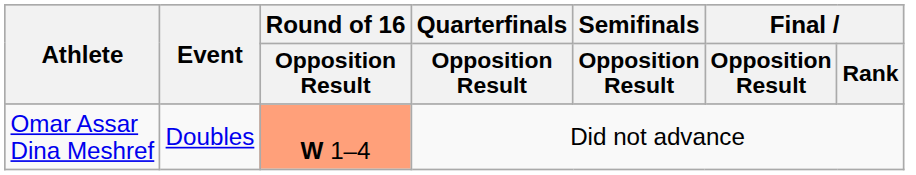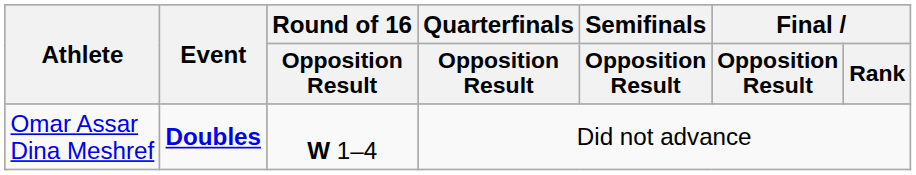(210, 137) normal -> (213, 137) bold
(336, 151) lightsalmon background -> (342, 151) no background
